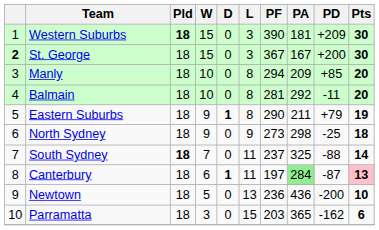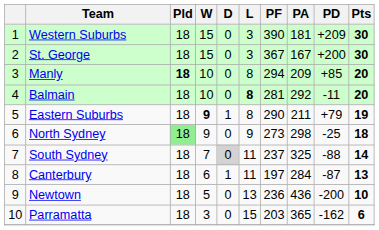(183, 34) bold -> (183, 34) normal
(15, 54) bold -> (15, 54) normal
(183, 74) normal -> (183, 74) bold
(250, 94) normal -> (250, 94) bold
(206, 114) normal -> (206, 114) bold
(228, 114) bold -> (228, 114) normal
(183, 134) no background -> (183, 134) lightgreen background
(183, 154) bold -> (183, 154) normal
(228, 154) no background -> (228, 154) lightgrey background
(228, 174) bold -> (228, 174) normal
(301, 174) lightgreen background -> (301, 174) no background
(361, 174) pink background -> (361, 174) no background
